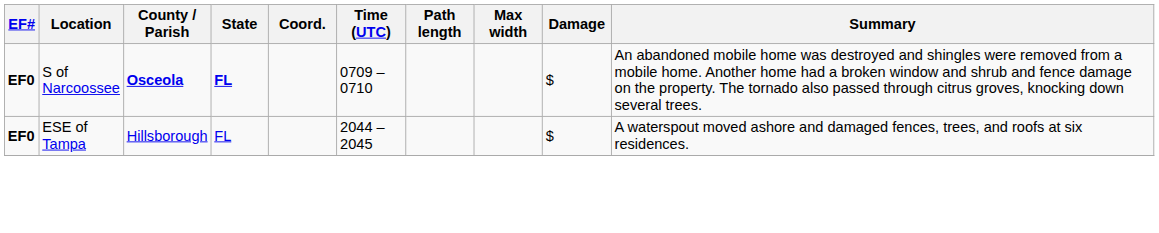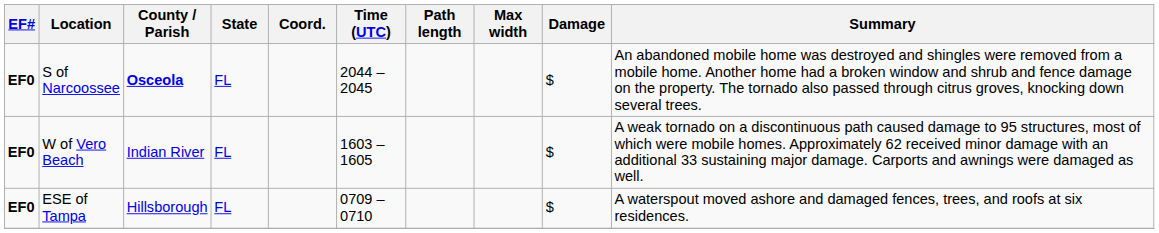(223, 80) bold -> (223, 80) normal
(362, 80) 0709 – 0710 -> (362, 80) 2044 – 2045
+ row: (74, 152)
(362, 135) 2044 – 2045 -> (362, 208) 0709 – 0710
